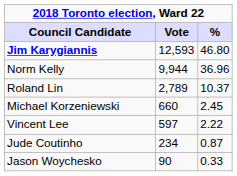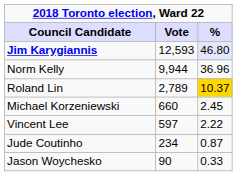(215, 50) no background -> (215, 50) lavender background
(215, 87) no background -> (215, 87) gold background
